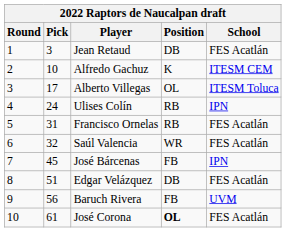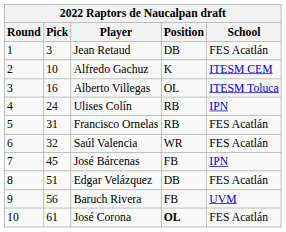(52, 87) 17 -> (52, 87) 16
